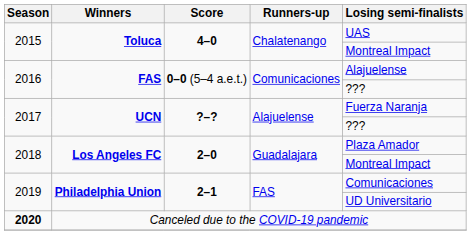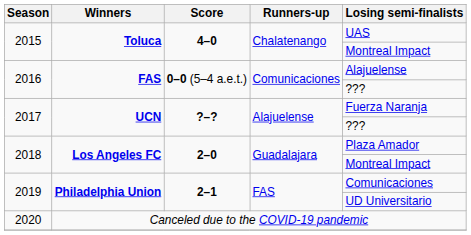(28, 220) bold -> (28, 220) normal
